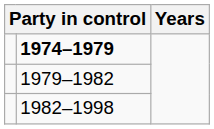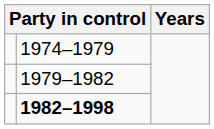(67, 49) bold -> (67, 49) normal
(67, 108) normal -> (67, 108) bold
